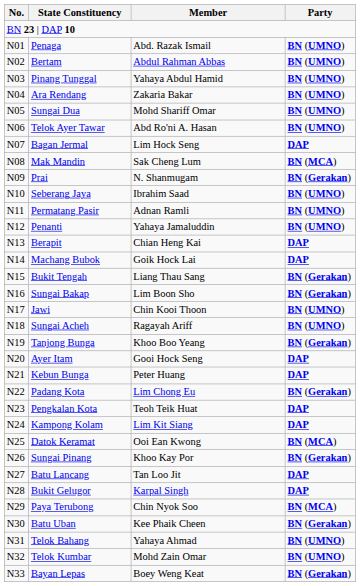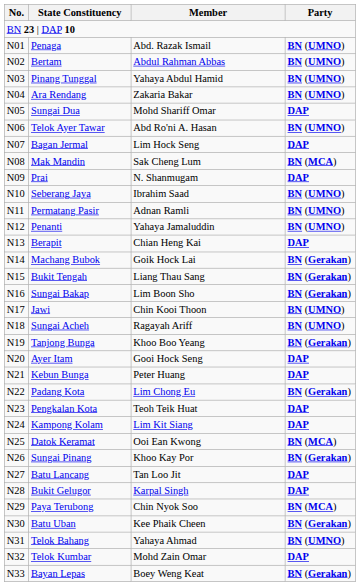(316, 111) BN (UMNO) -> (298, 111) DAP
(319, 177) BN (Gerakan) -> (298, 177) DAP
(298, 260) DAP -> (319, 260) BN (Gerakan)
(316, 557) BN (UMNO) -> (298, 557) DAP
